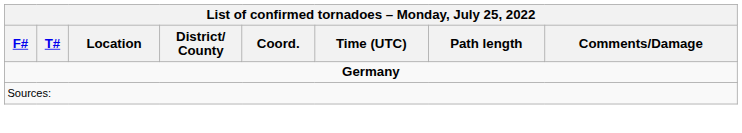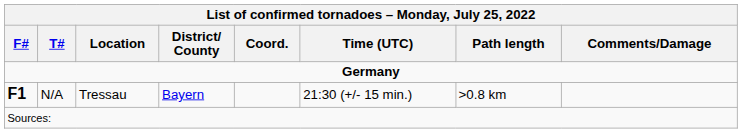+ row: (17, 94)
